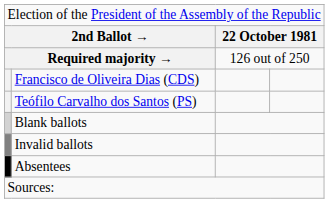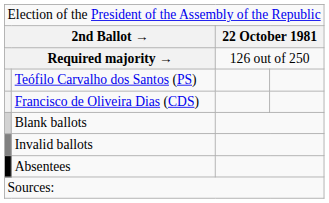rows swapped: (107, 79) <-> (106, 101)
